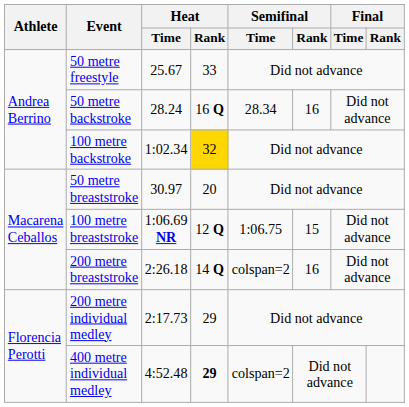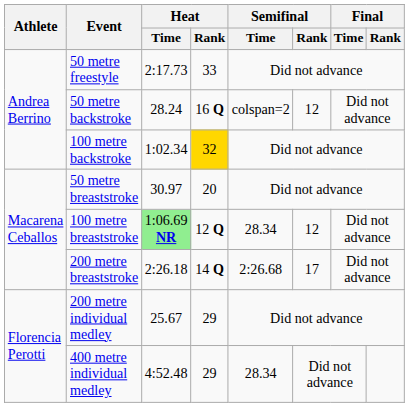(166, 70) 25.67 -> (166, 70) 2:17.73
(261, 110) 28.34 -> (261, 110) colspan=2
(312, 110) 16 -> (312, 110) 12
(166, 229) no background -> (166, 229) lightgreen background
(261, 229) 1:06.75 -> (261, 229) 28.34
(312, 229) 15 -> (312, 229) 12
(261, 269) colspan=2 -> (261, 269) 2:26.68
(312, 269) 16 -> (312, 269) 17
(166, 318) 2:17.73 -> (166, 318) 25.67
(210, 374) bold -> (210, 374) normal
(261, 374) colspan=2 -> (261, 374) 28.34
